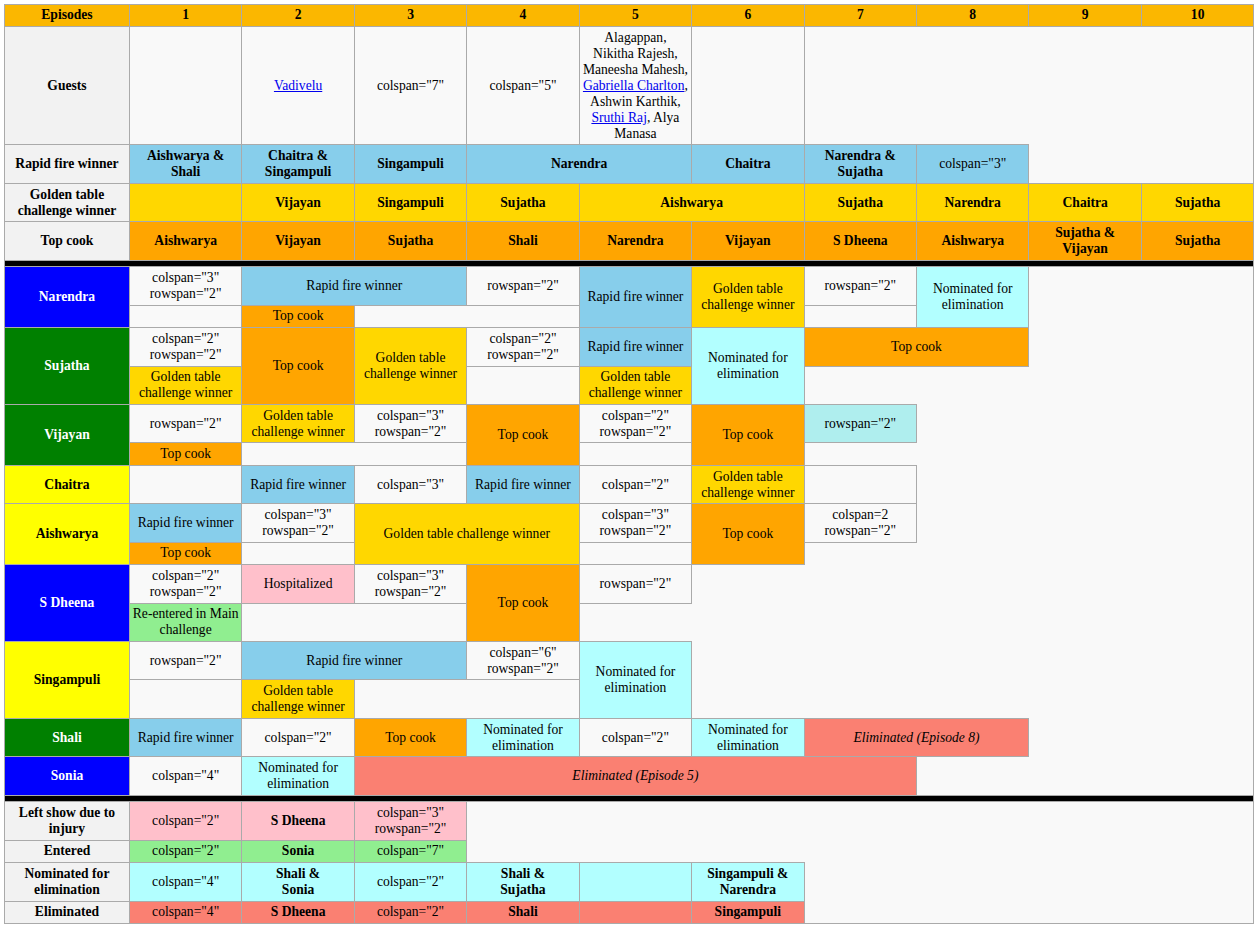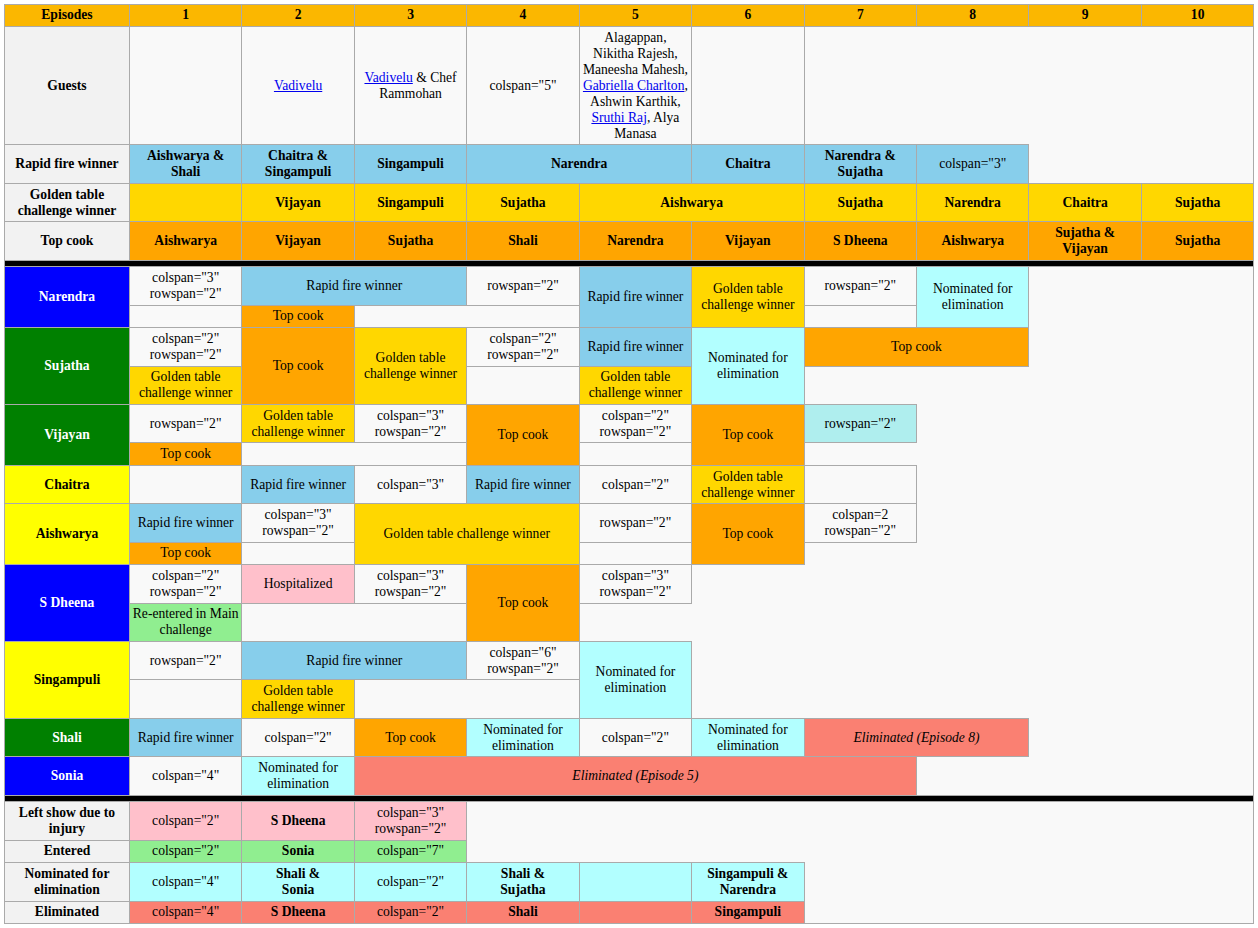(411, 85) colspan="7" -> (411, 85) Vadivelu & Chef Rammohan
(635, 522) colspan="3" rowspan="2" -> (635, 522) rowspan="2"
(635, 583) rowspan="2" -> (635, 583) colspan="3" rowspan="2"
